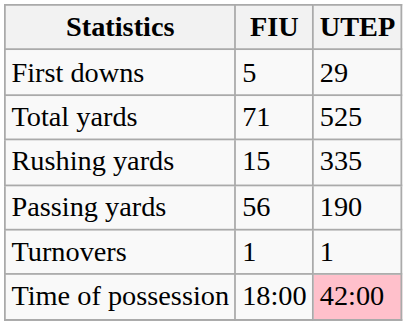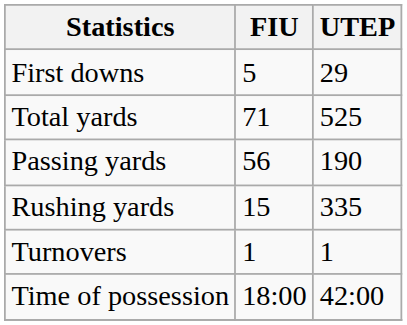rows swapped: (93, 161) <-> (89, 206)
(352, 296) pink background -> (352, 296) no background
